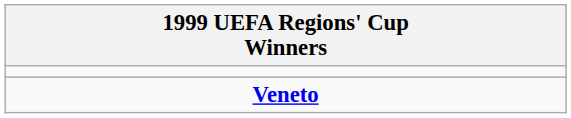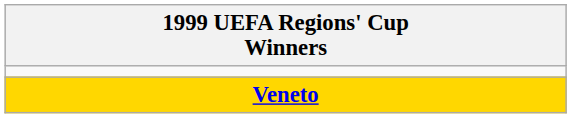(286, 94) no background -> (286, 94) gold background
